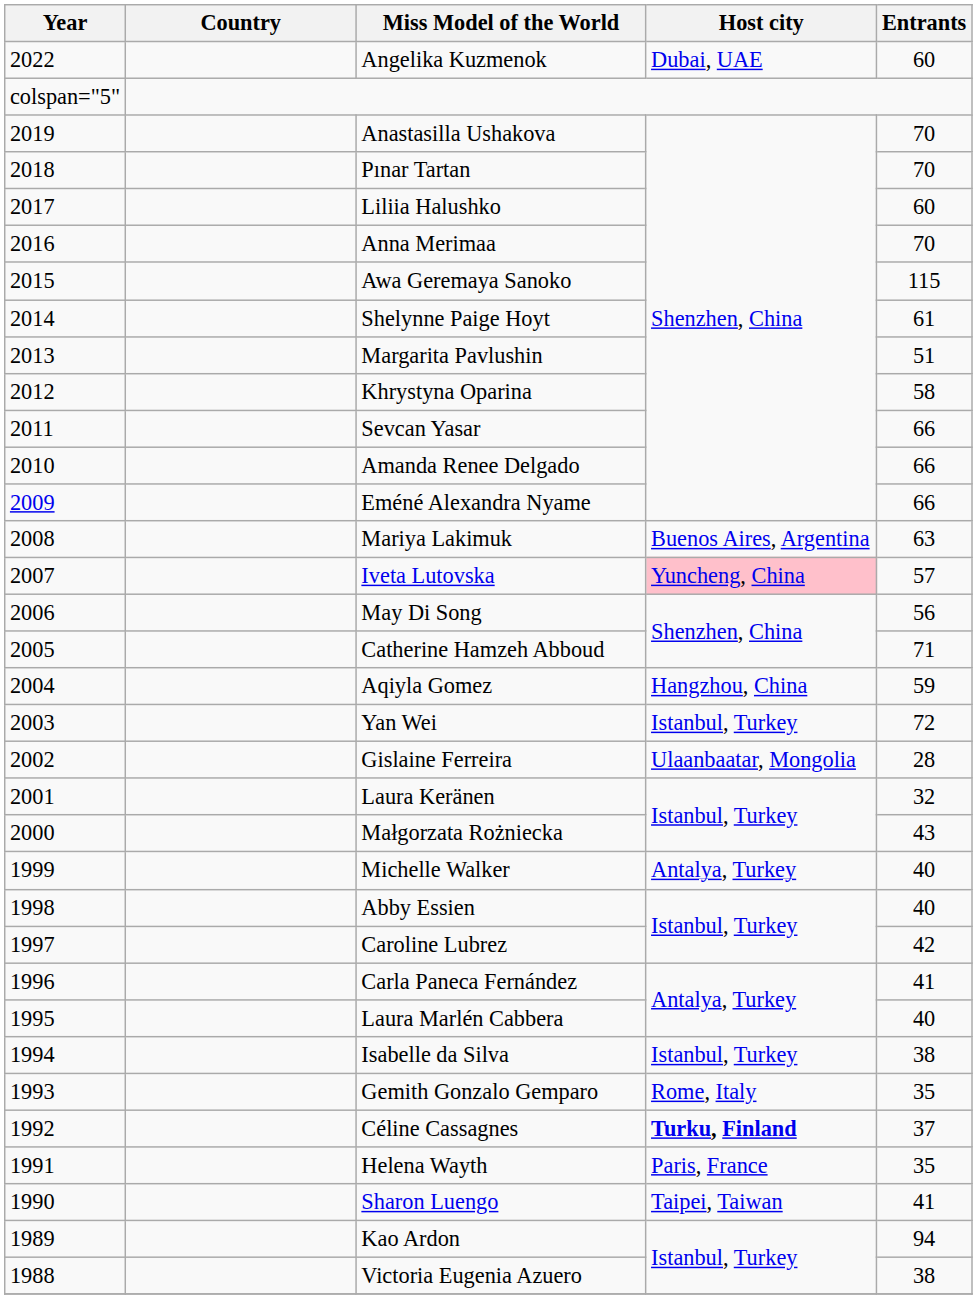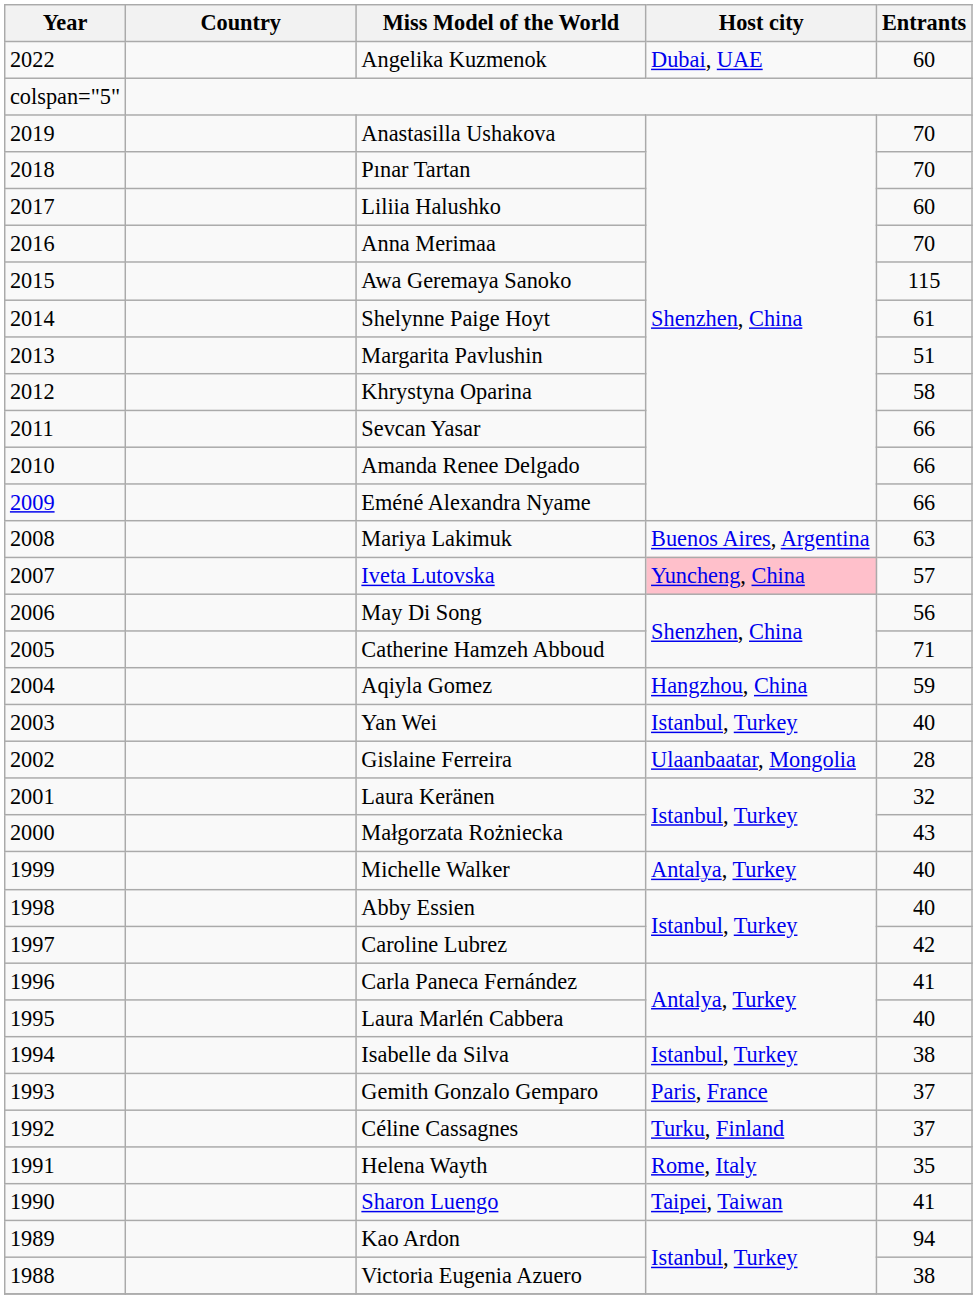(924, 723) 72 -> (924, 723) 40
(704, 1091) Rome, Italy -> (709, 1091) Paris, France
(924, 1091) 35 -> (924, 1091) 37
(724, 1128) bold -> (718, 1128) normal
(709, 1165) Paris, France -> (704, 1165) Rome, Italy
